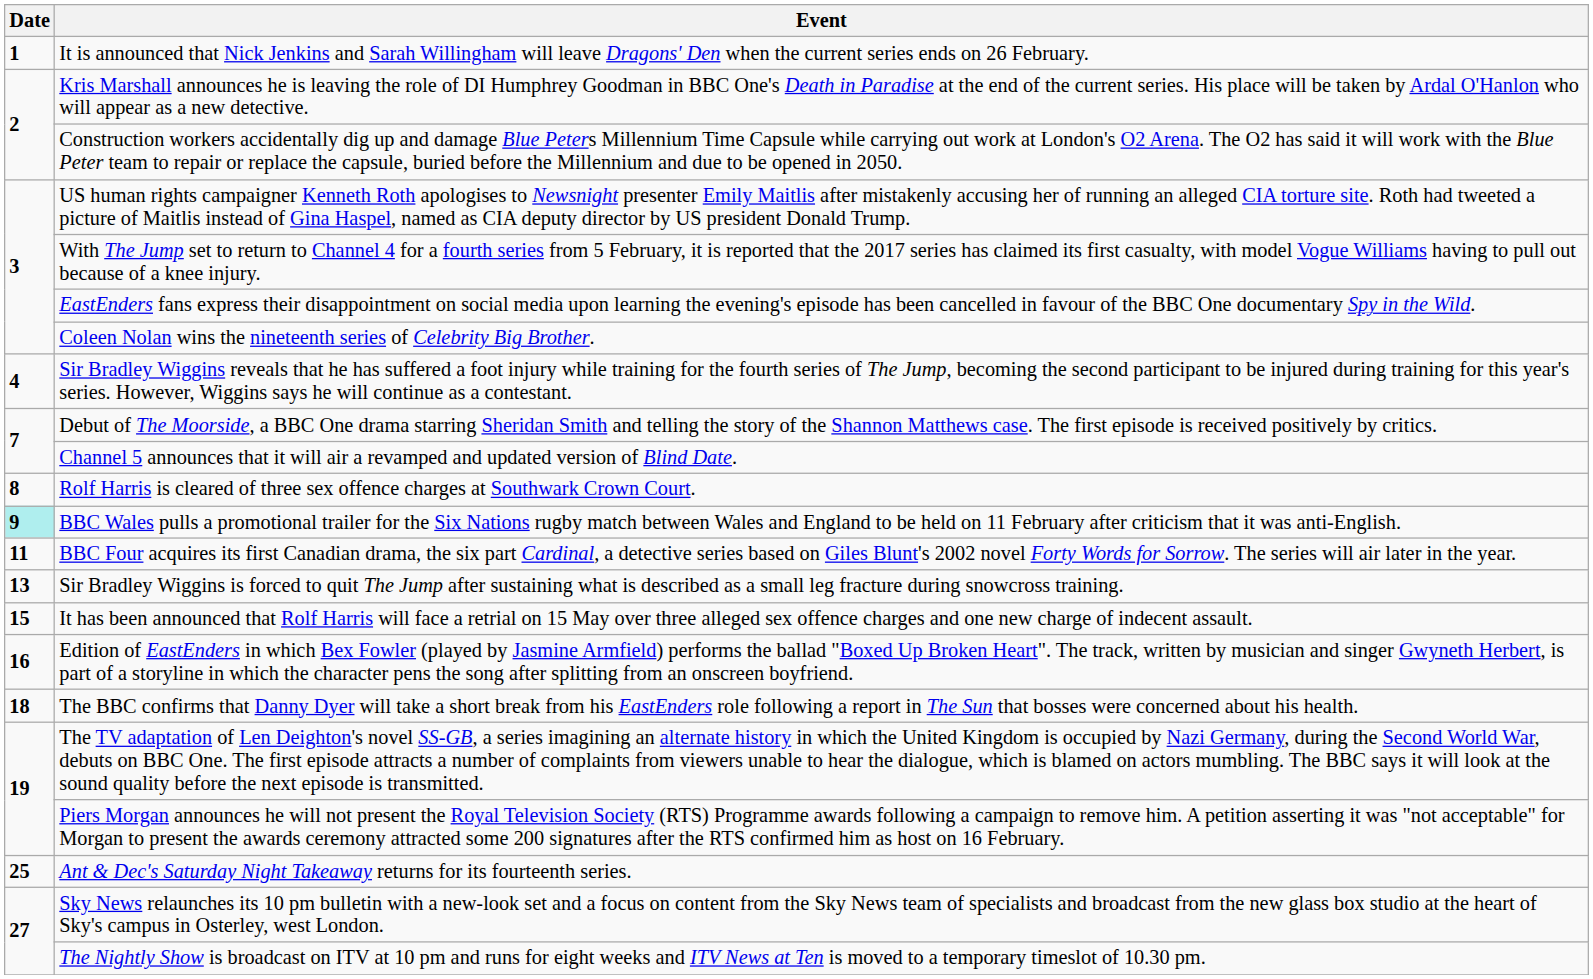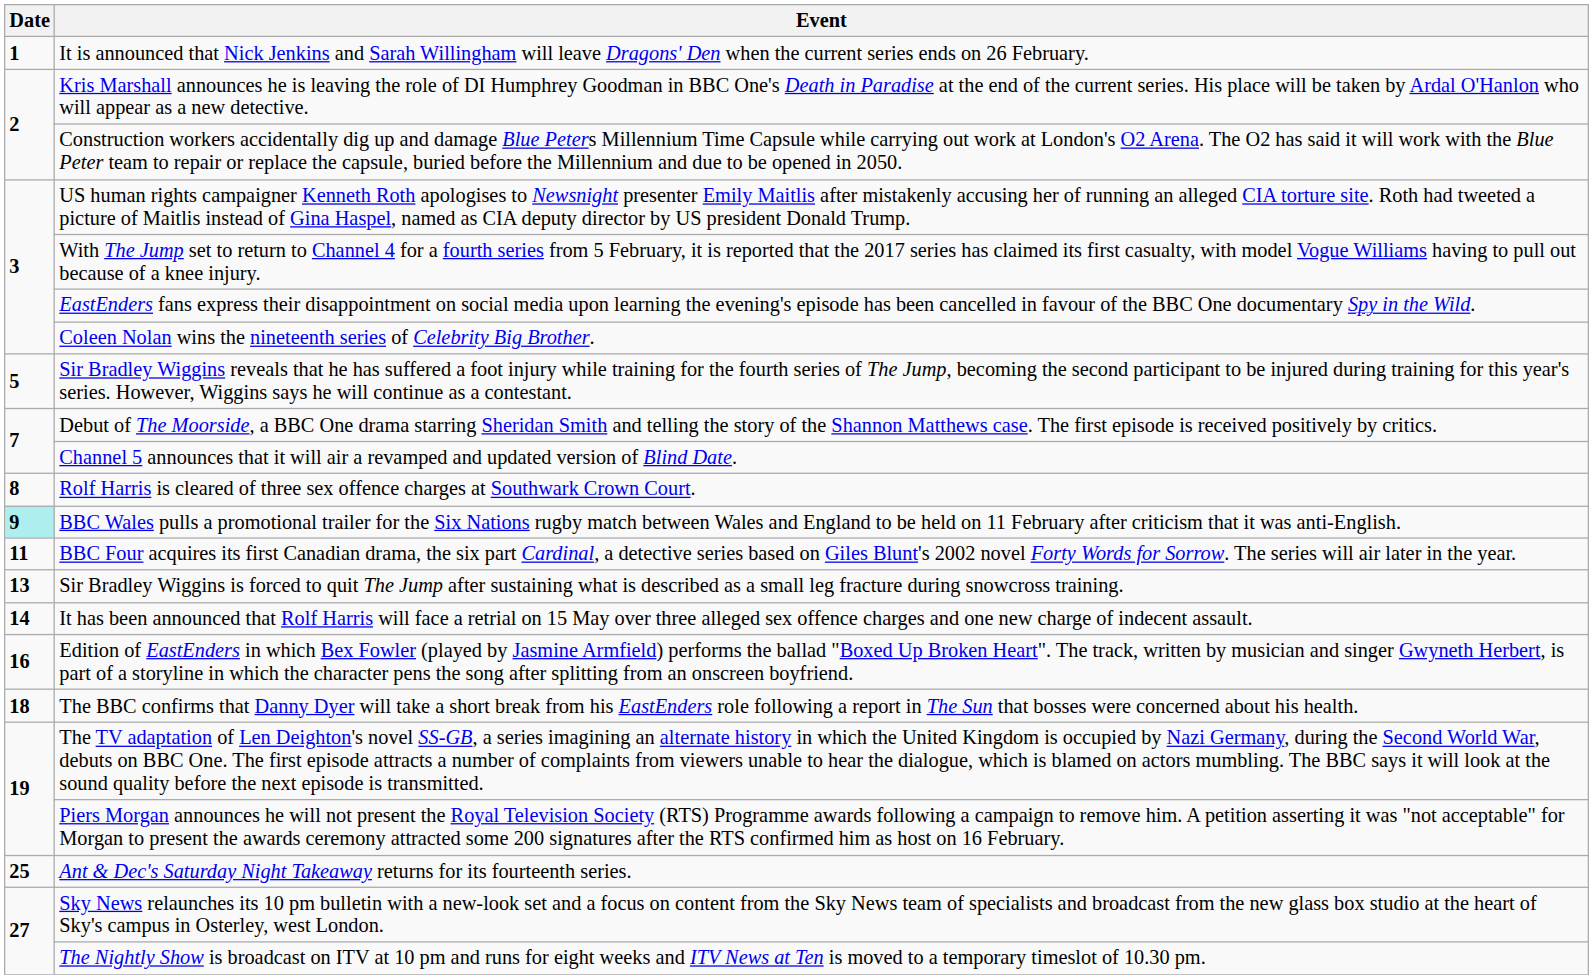(14, 381) 4 -> (14, 381) 5
(19, 618) 15 -> (19, 618) 14
